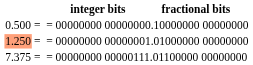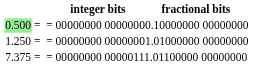(18, 25) no background -> (18, 25) lightgreen background
(18, 41) lightsalmon background -> (18, 41) no background
